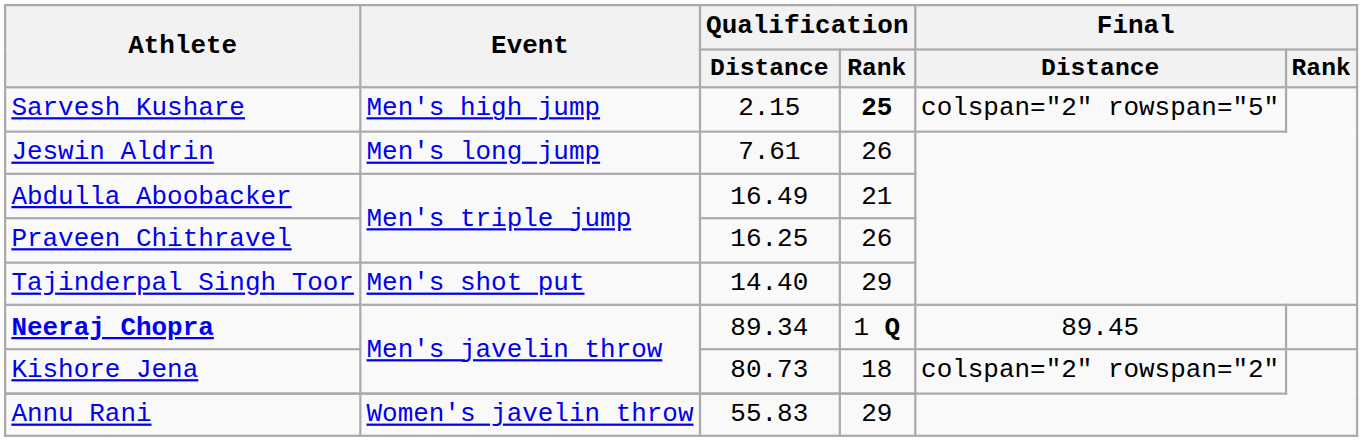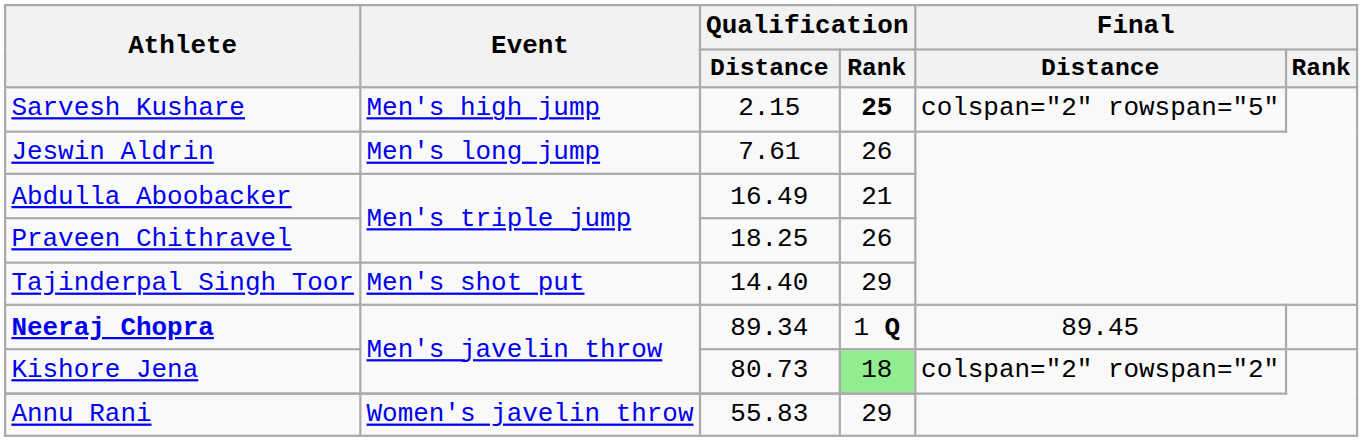(769, 240) 16.25 -> (769, 240) 18.25
(877, 371) no background -> (877, 371) lightgreen background
